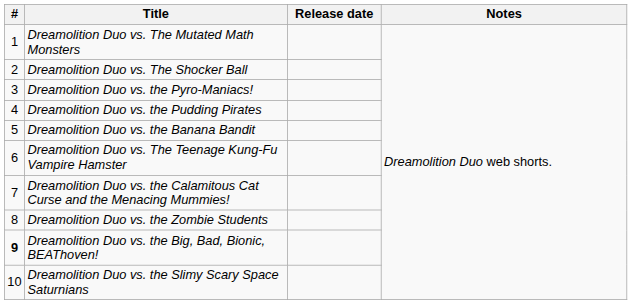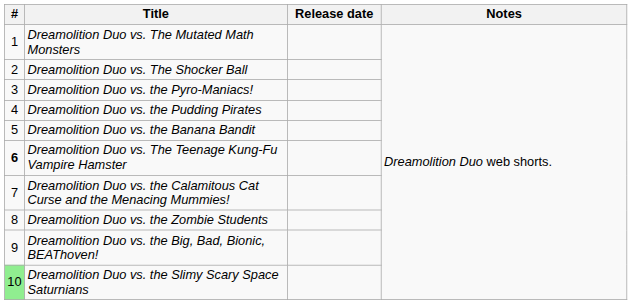(14, 158) normal -> (14, 158) bold
(14, 247) bold -> (14, 247) normal
(14, 282) no background -> (14, 282) lightgreen background
